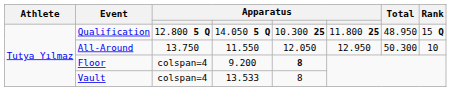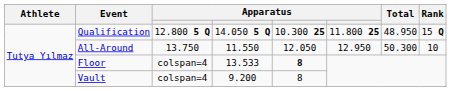(242, 63) 9.200 -> (242, 63) 13.533
(242, 78) 13.533 -> (242, 78) 9.200
